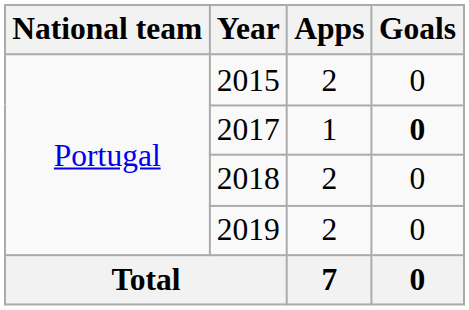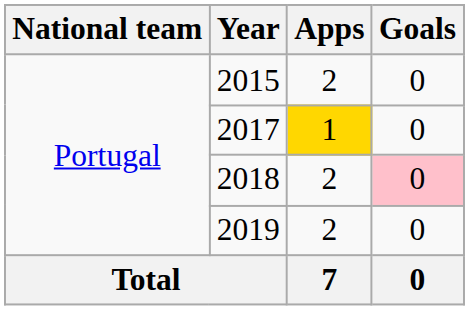(329, 129) no background -> (329, 129) gold background
(417, 129) bold -> (417, 129) normal
(417, 179) no background -> (417, 179) pink background
